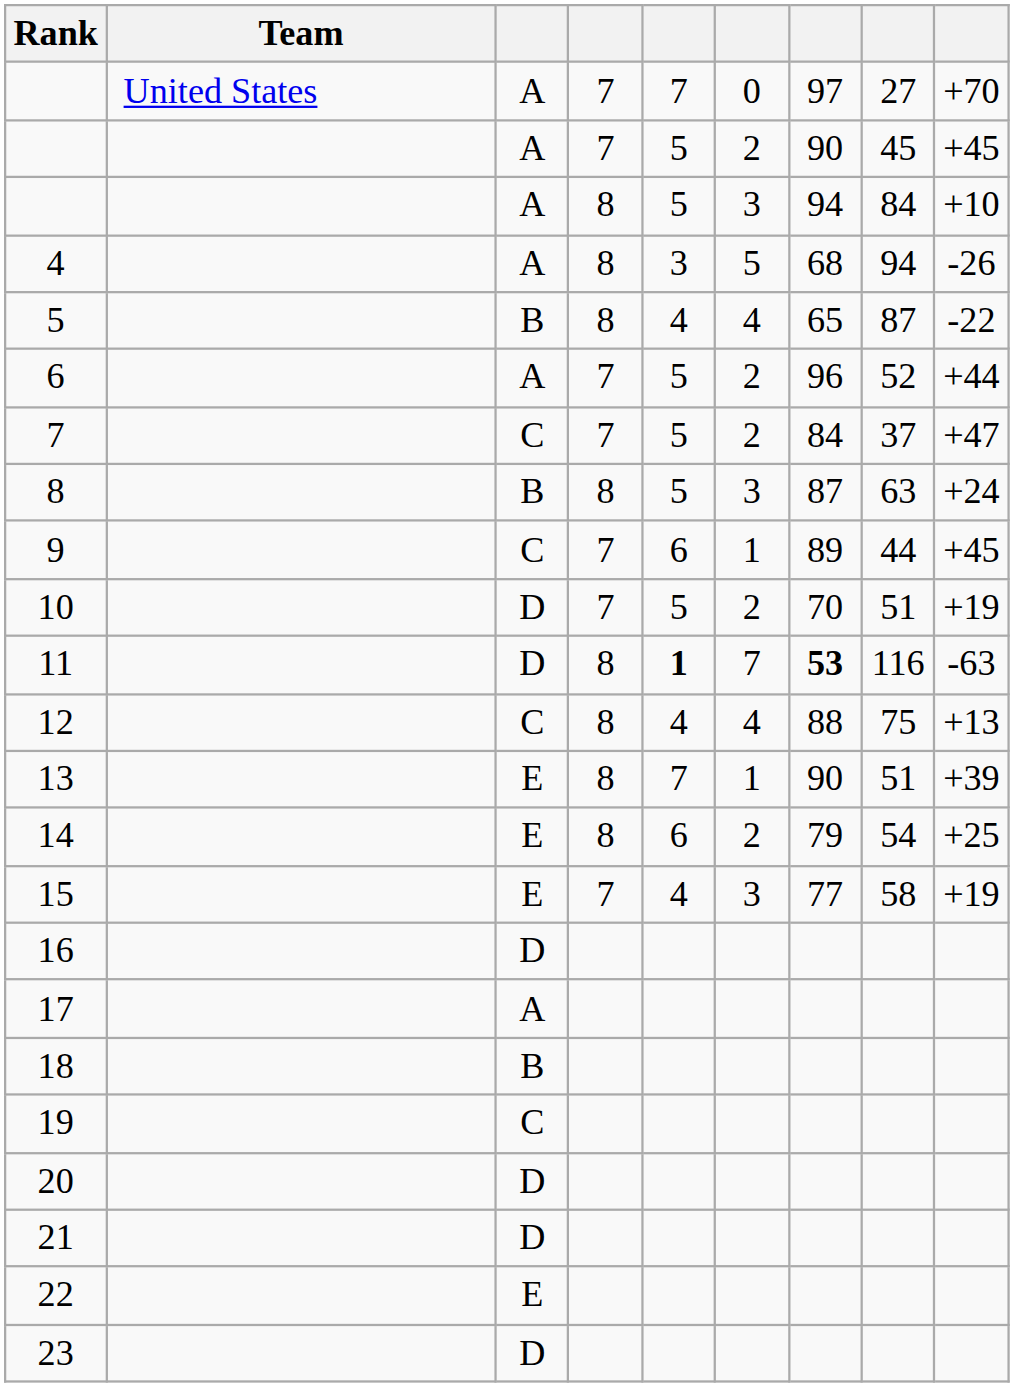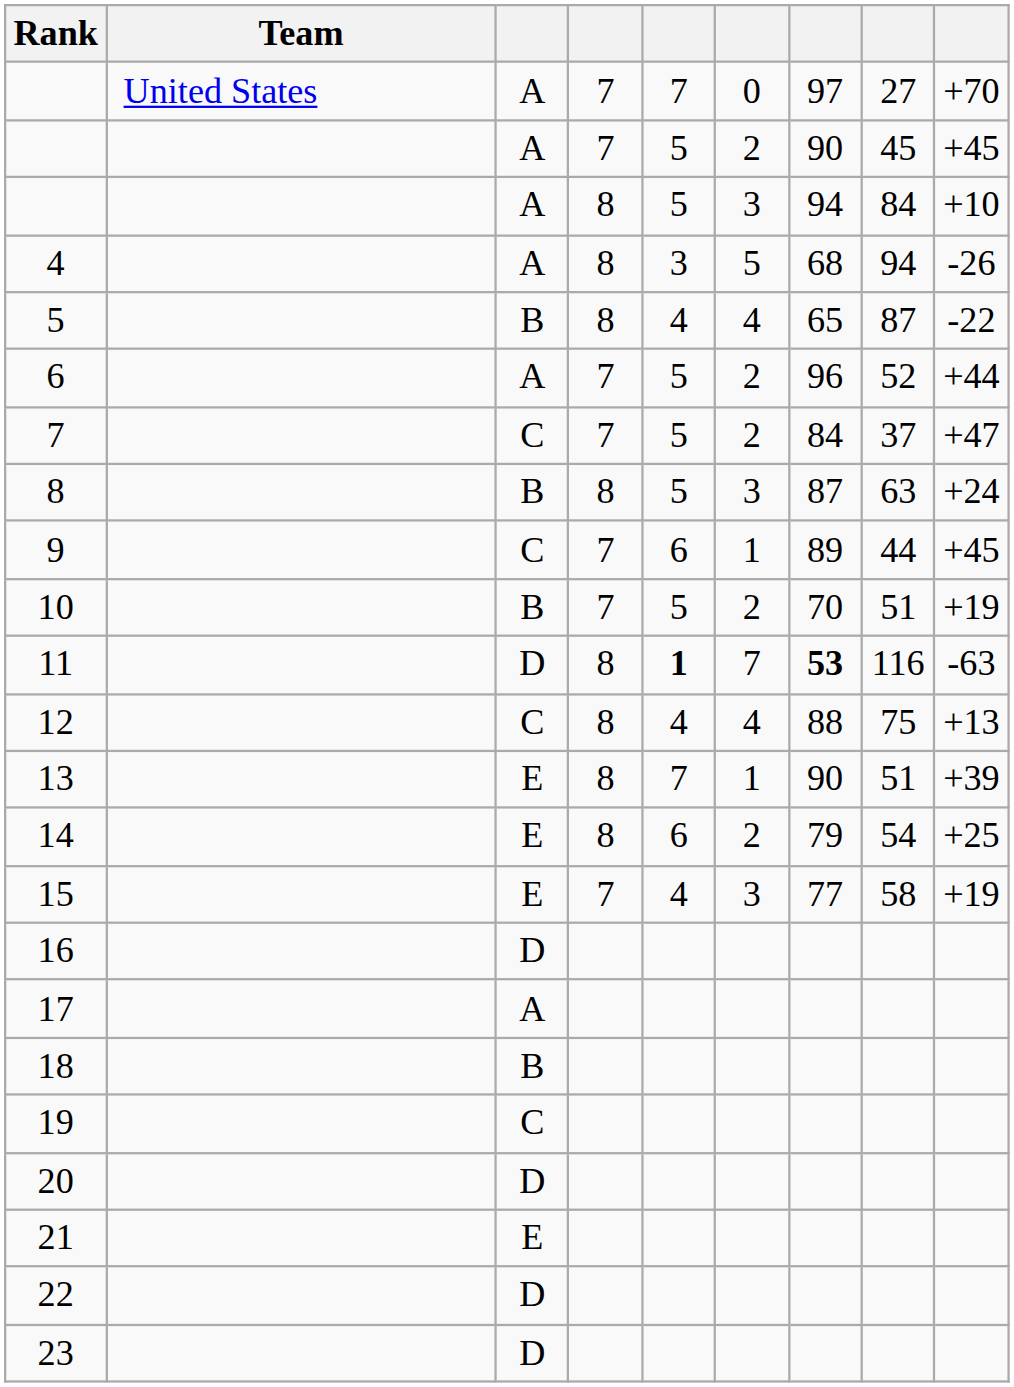(532, 606) D -> (532, 606) B
(532, 1237) D -> (532, 1237) E
(532, 1294) E -> (532, 1294) D
